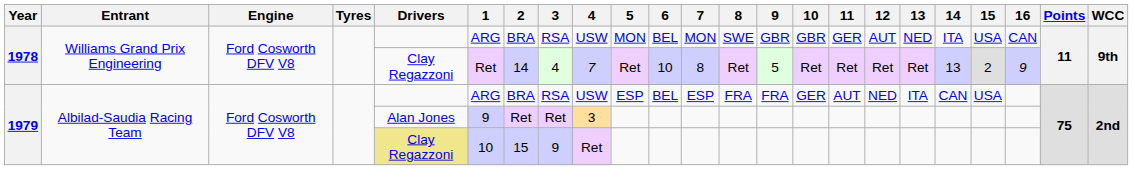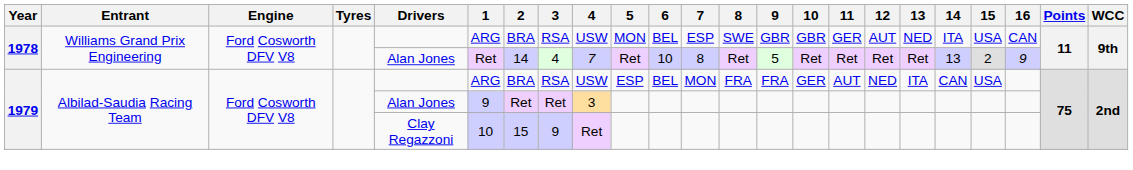(700, 37) MON -> (700, 37) ESP
(421, 66) Clay Regazzoni -> (421, 59) Alan Jones
(700, 96) ESP -> (700, 80) MON
(421, 147) khaki background -> (421, 131) no background
